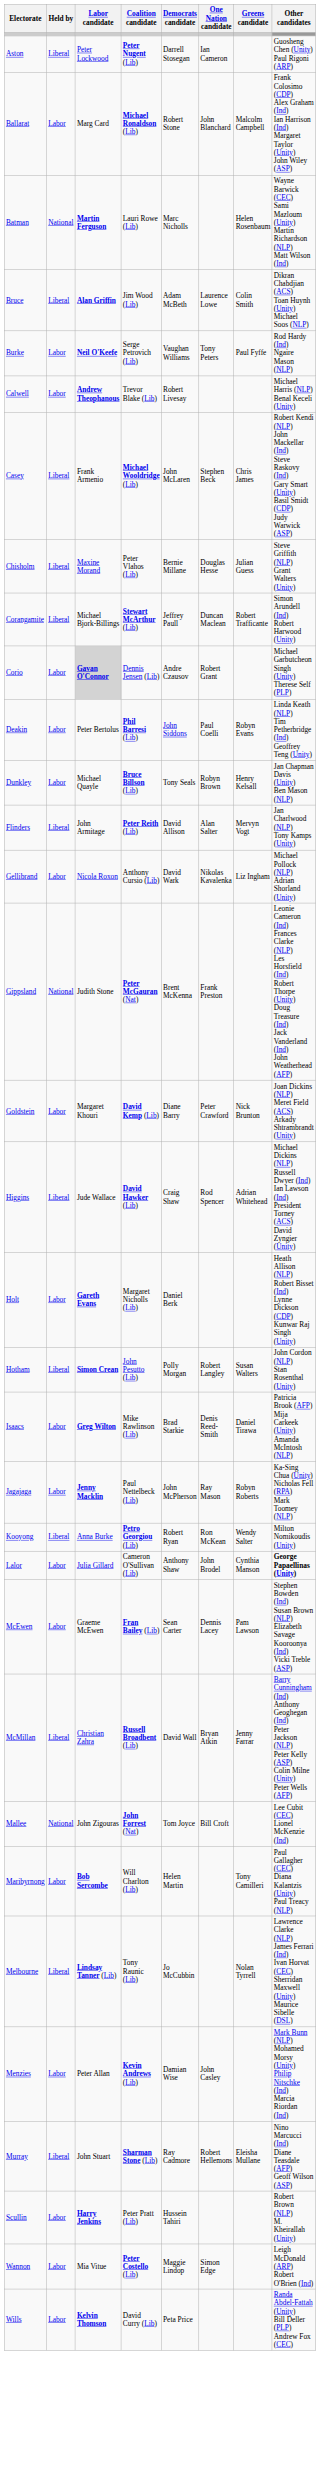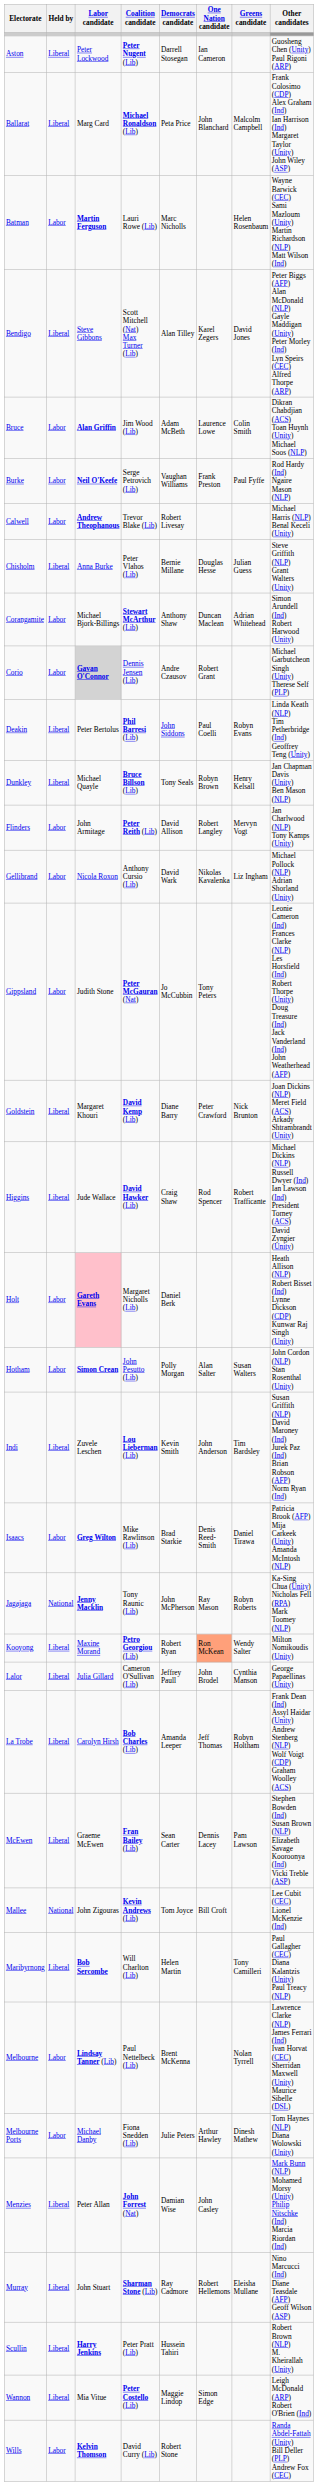(57, 124) Labor -> (59, 124) Liberal
(173, 124) Robert Stone -> (176, 124) Peta Price
(61, 222) National -> (57, 222) Labor
+ row: (18, 333)
(59, 300) Liberal -> (57, 428) Labor
(209, 353) Tony Peters -> (209, 481) Frank Preston
- row: (15, 476)
(89, 566) Maxine Morand -> (95, 566) Anna Burke
(59, 619) Liberal -> (57, 619) Labor
(173, 619) Jeffrey Paull -> (174, 619) Anthony Shaw
(252, 619) Robert Trafficante -> (250, 619) Adrian Whitehead
(57, 730) Labor -> (59, 730) Liberal
(57, 783) Labor -> (59, 783) Liberal
(59, 827) Liberal -> (57, 827) Labor
(209, 827) Alan Salter -> (210, 827) Robert Langley
(61, 991) National -> (57, 991) Labor
(178, 991) Brent McKenna -> (177, 991) Jo McCubbin
(211, 991) Frank Preston -> (207, 991) Tony Peters
(57, 1111) Labor -> (59, 1111) Liberal
(252, 1197) Adrian Whitehead -> (250, 1197) Robert Trafficante
(88, 1300) no background -> (88, 1300) pink background
(59, 1369) Liberal -> (57, 1369) Labor
(212, 1369) Robert Langley -> (207, 1369) Alan Salter
+ row: (12, 1447)
(57, 1492) Labor -> (61, 1603) National
(139, 1492) Paul Nettelbeck (Lib) -> (133, 1603) Tony Raunic (Lib)
(95, 1537) Anna Burke -> (89, 1648) Maxine Morand
(213, 1537) no background -> (211, 1648) lightsalmon background
(57, 1565) Labor -> (59, 1676) Liberal
(176, 1565) Anthony Shaw -> (171, 1676) Jeffrey Paull
(292, 1565) bold -> (288, 1676) normal
+ row: (19, 1742)
(57, 1626) Labor -> (59, 1840) Liberal
- row: (21, 1737)
(134, 1824) John Forrest (Nat) -> (137, 1910) Kevin Andrews (Lib)
(57, 1881) Labor -> (59, 1967) Liberal
(59, 1971) Liberal -> (57, 2057) Labor
(133, 1971) Tony Raunic (Lib) -> (139, 2057) Paul Nettelbeck (Lib)
(179, 1971) Jo McCubbin -> (175, 2057) Brent McKenna
+ row: (22, 2135)
(57, 2074) Labor -> (59, 2205) Liberal
(137, 2074) Kevin Andrews (Lib) -> (134, 2205) John Forrest (Nat)
(57, 2217) Labor -> (59, 2348) Liberal
(57, 2266) Labor -> (59, 2397) Liberal
(178, 2319) Peta Price -> (171, 2450) Robert Stone
